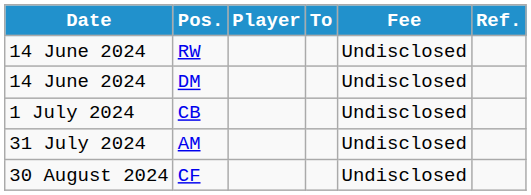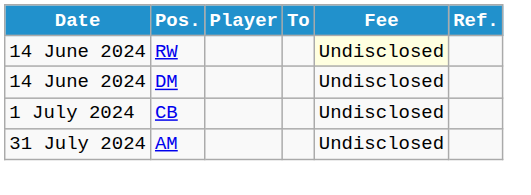(404, 51) no background -> (381, 51) lightyellow background
- row: (189, 175)
